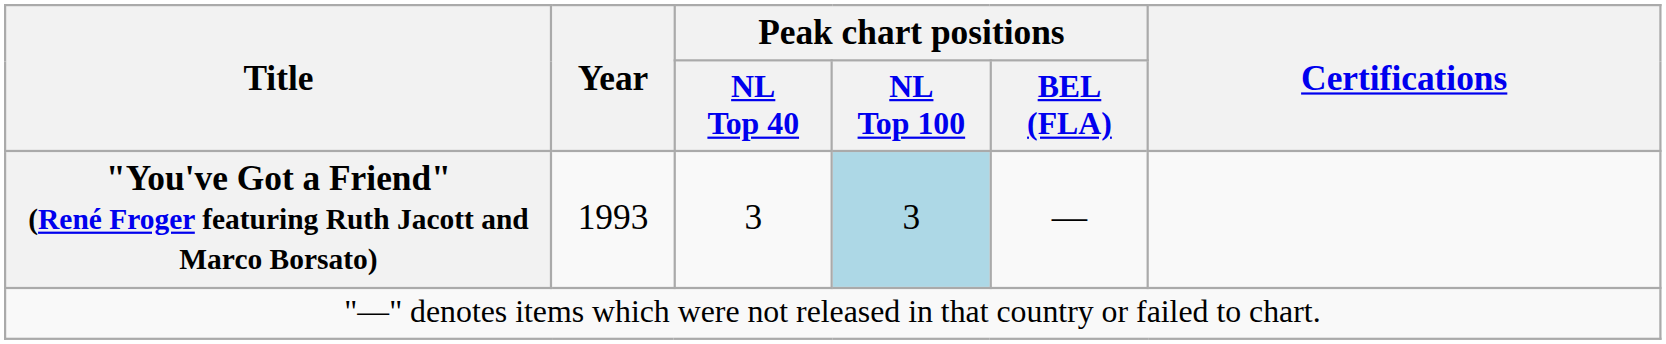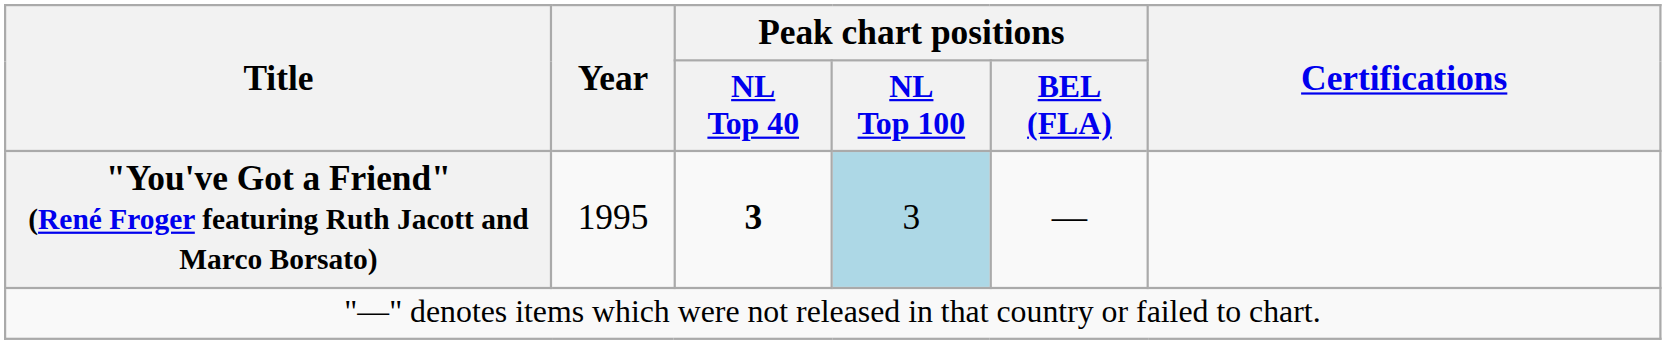(613, 218) 1993 -> (613, 218) 1995
(753, 218) normal -> (753, 218) bold
